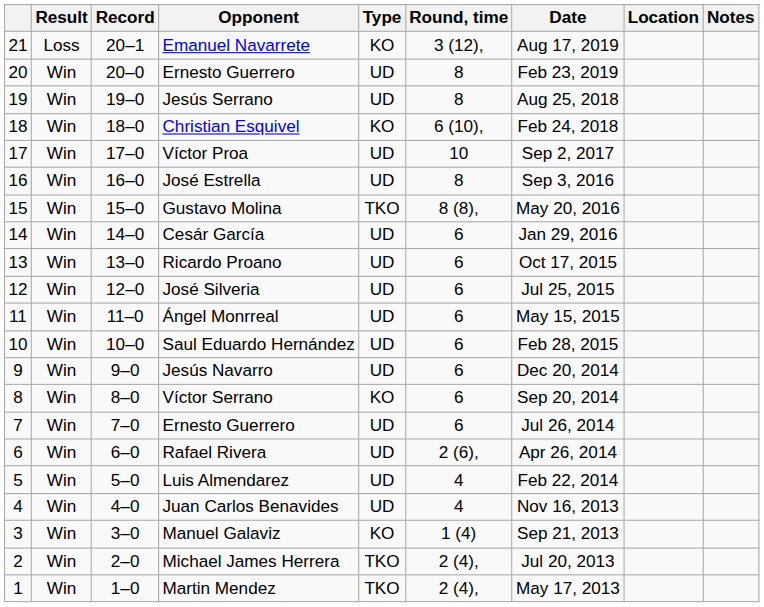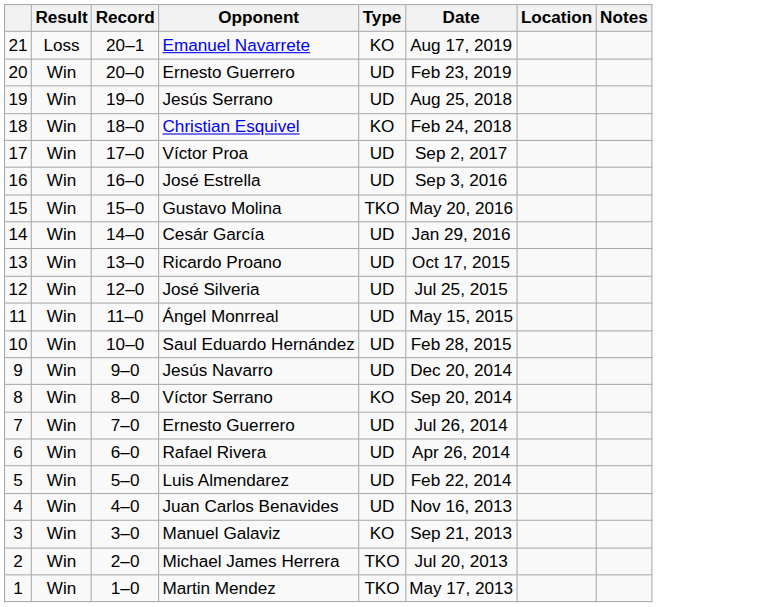- column: (459, 18)
